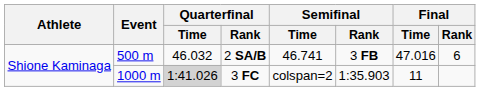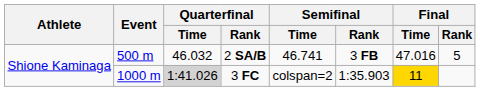(457, 55) 6 -> (457, 55) 5
(416, 76) no background -> (416, 76) gold background
